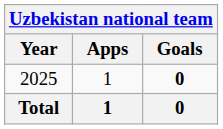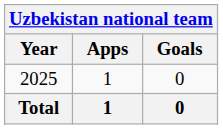(180, 78) bold -> (180, 78) normal
